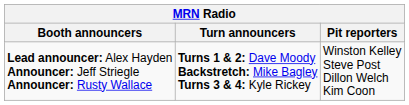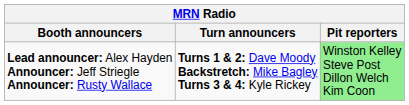(362, 71) no background -> (362, 71) lightgreen background
